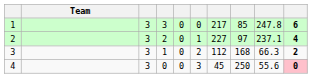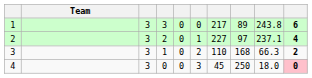(242, 25) 85 -> (242, 25) 89
(269, 25) 247.8 -> (269, 25) 243.8
(219, 53) 112 -> (219, 53) 110
(269, 66) 55.6 -> (269, 66) 18.0
